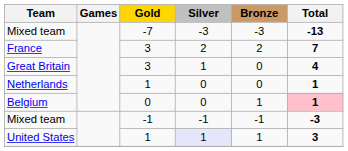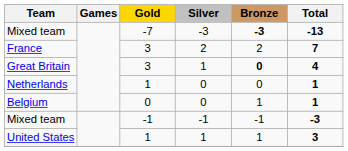(259, 31) normal -> (259, 31) bold
(259, 67) normal -> (259, 67) bold
(315, 102) pink background -> (315, 102) no background
(203, 138) lavender background -> (203, 138) no background
